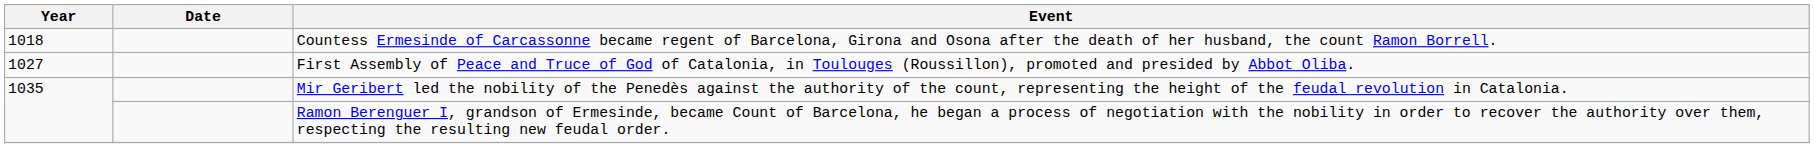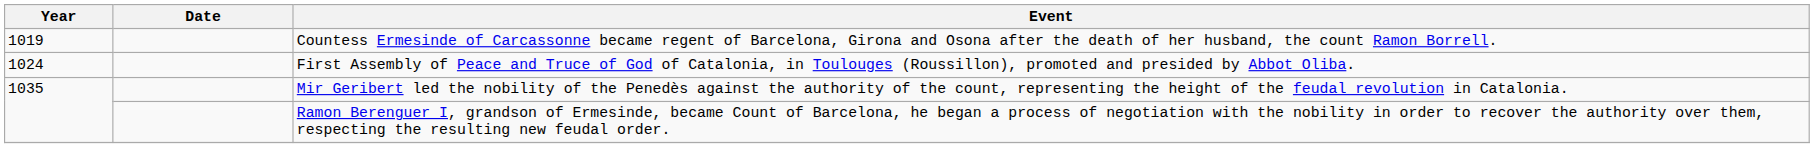(26, 41) 1018 -> (26, 41) 1019
(26, 65) 1027 -> (26, 65) 1024
